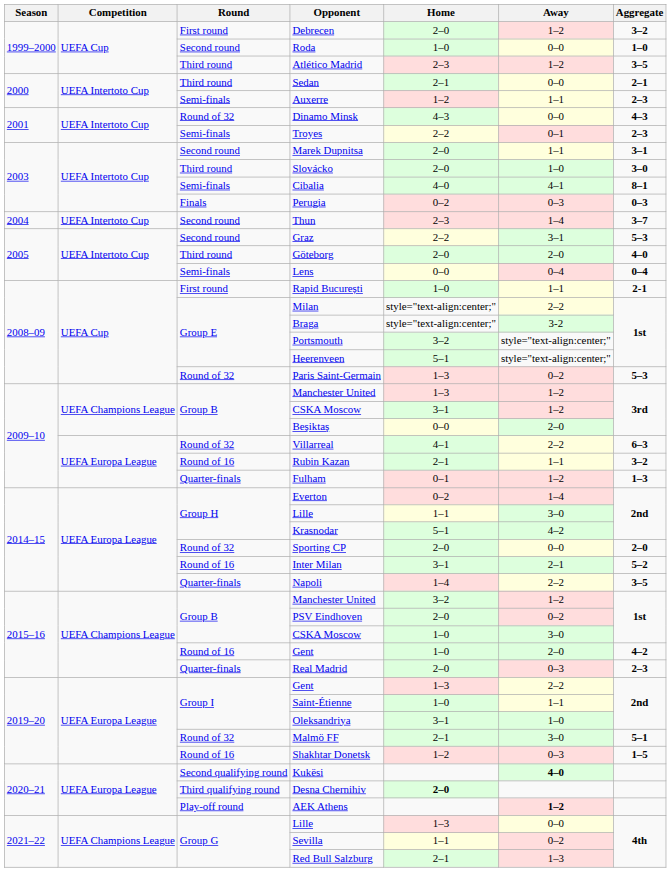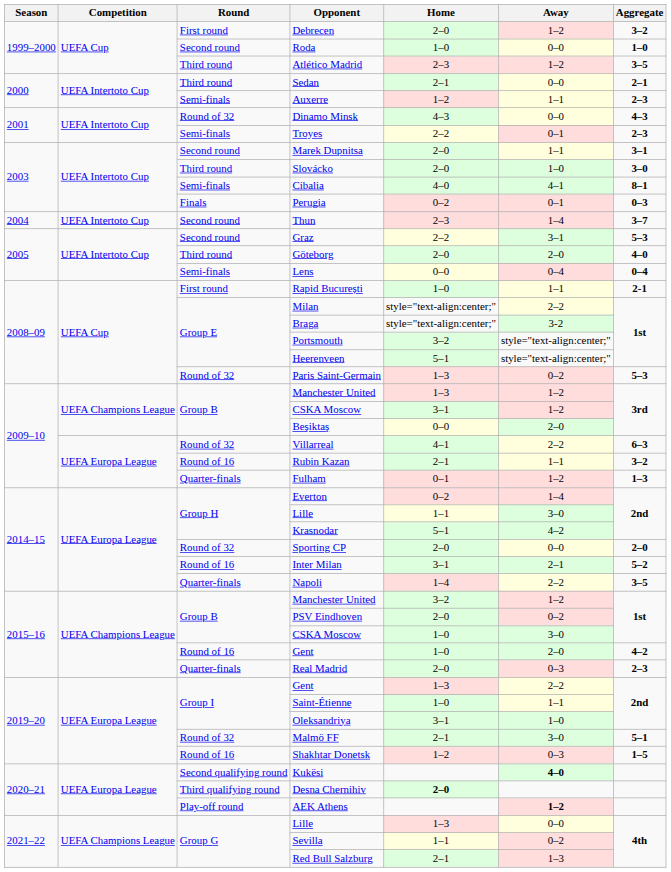(556, 202) 0–3 -> (556, 202) 0–1
